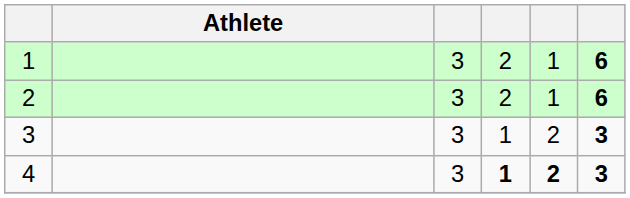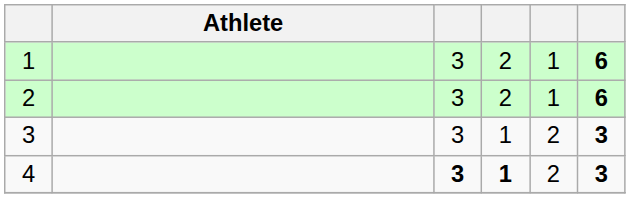(458, 173) normal -> (458, 173) bold
(553, 173) bold -> (553, 173) normal
